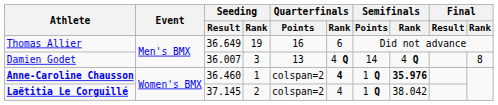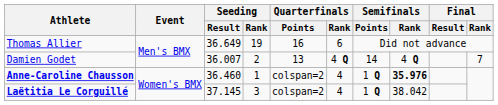(257, 60) 3 -> (257, 60) 2
(480, 60) 8 -> (480, 60) 7
(340, 76) bold -> (340, 76) normal
(257, 92) 2 -> (257, 92) 3
